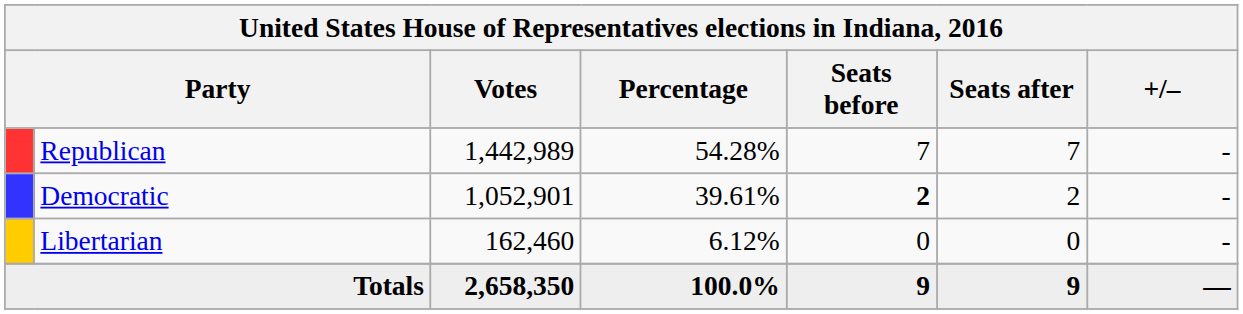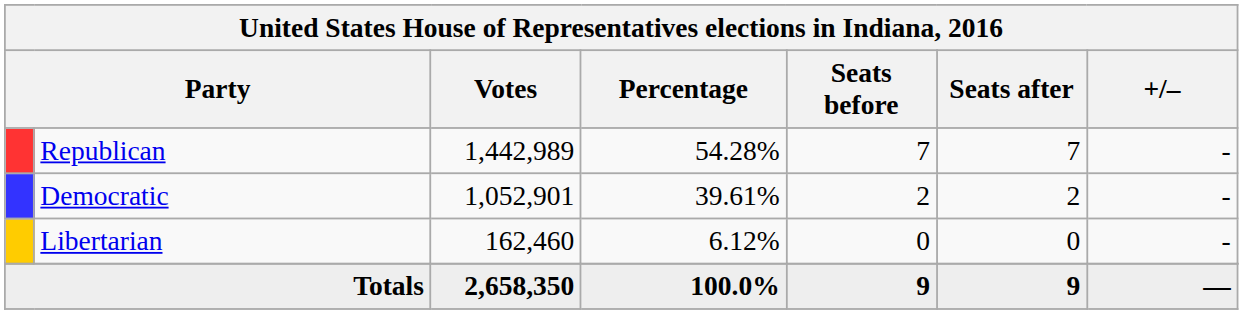(923, 196) bold -> (923, 196) normal
